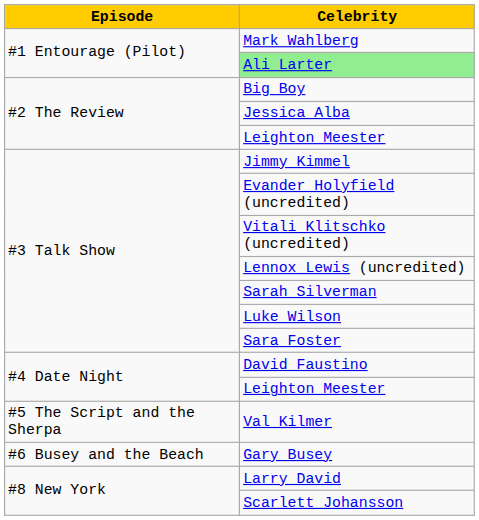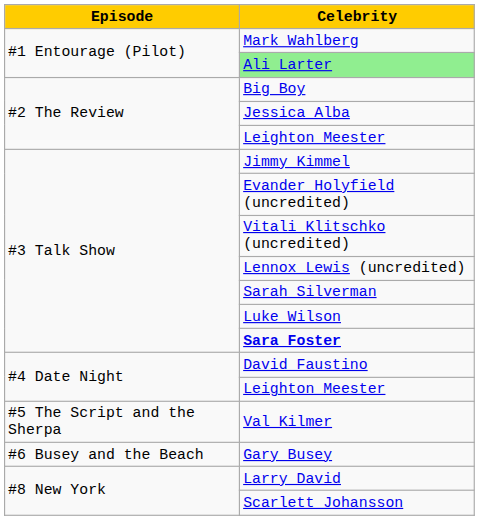(292, 341) normal -> (292, 341) bold
